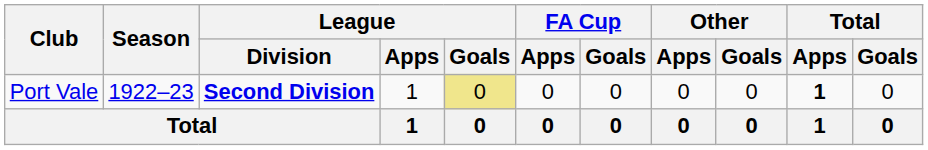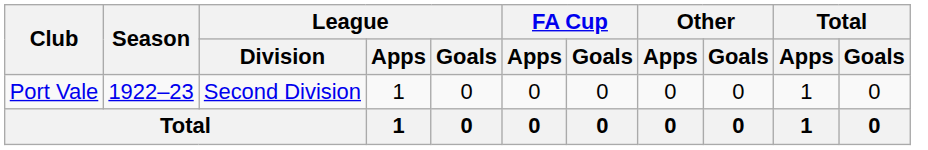(289, 91) bold -> (282, 91) normal
(480, 91) khaki background -> (466, 91) no background
(820, 91) bold -> (806, 91) normal
